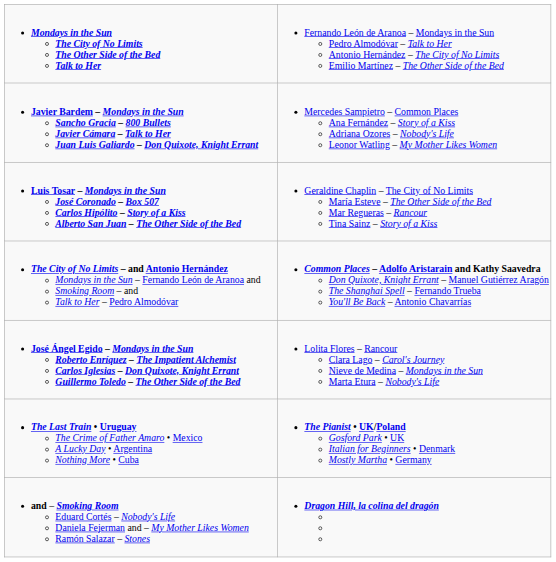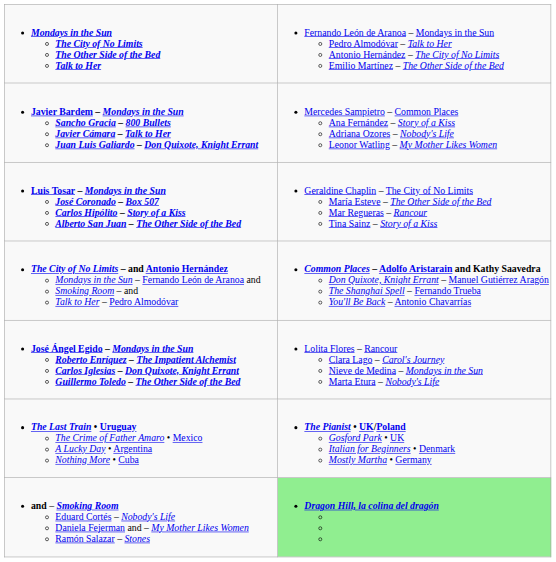(414, 523) no background -> (414, 523) lightgreen background
